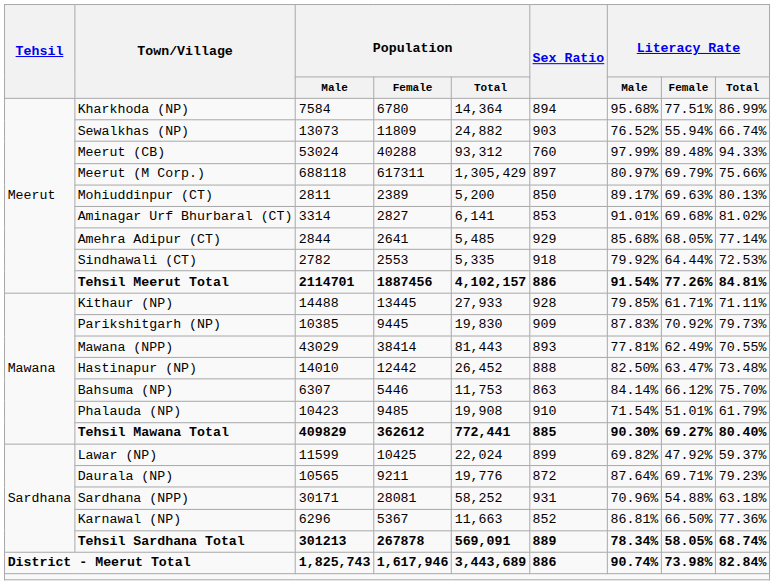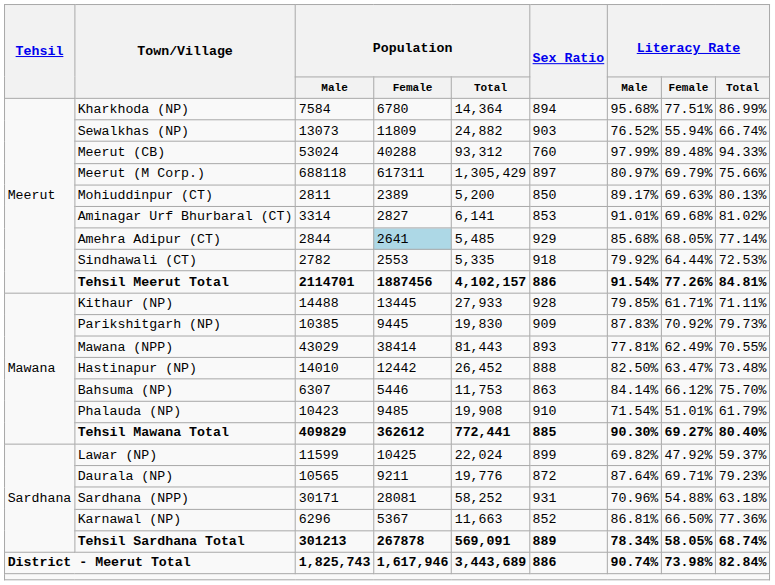(393, 239) no background -> (393, 239) lightblue background
